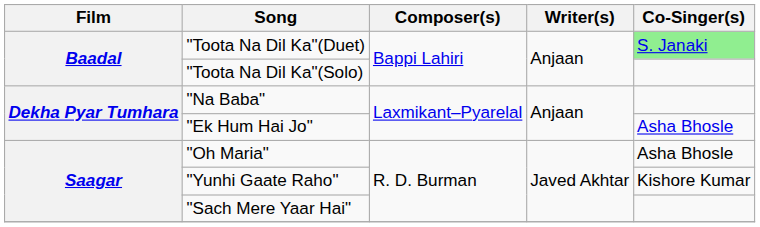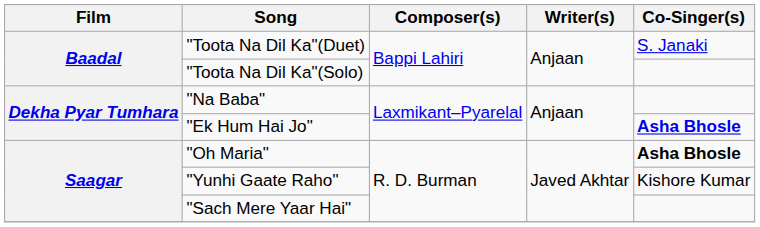(672, 45) lightgreen background -> (672, 45) no background
(685, 126) normal -> (689, 126) bold
(685, 153) normal -> (689, 153) bold
